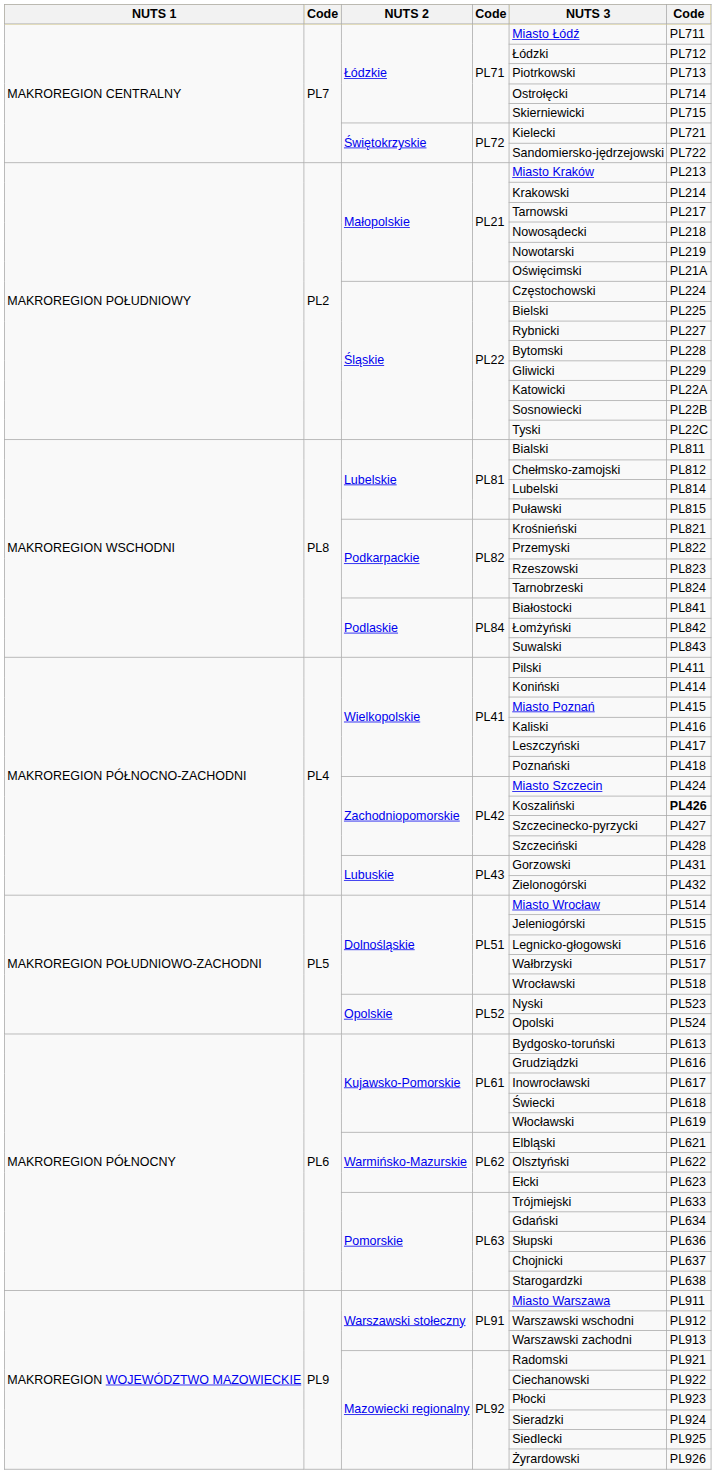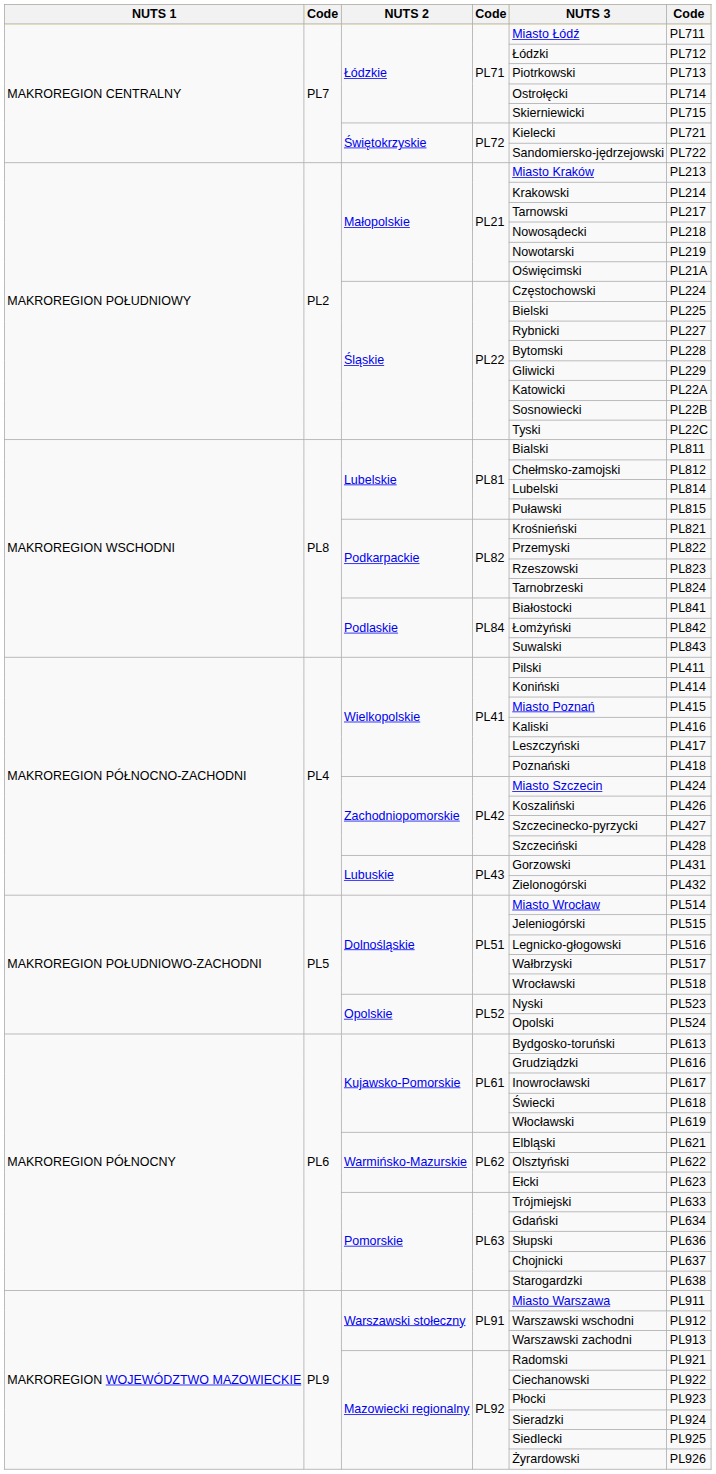(688, 806) bold -> (688, 806) normal
